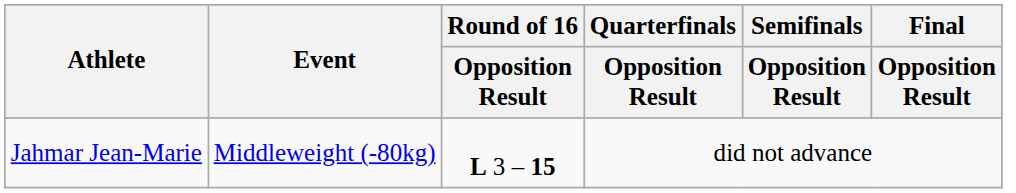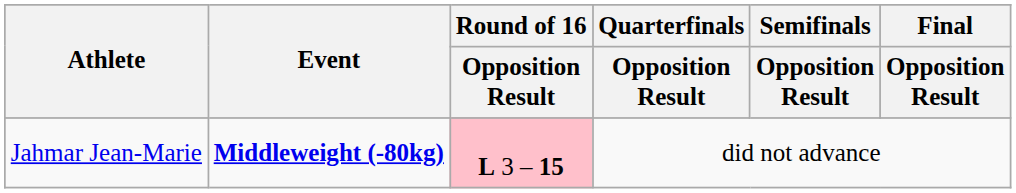(325, 152) normal -> (329, 152) bold
(513, 167) no background -> (521, 167) pink background
